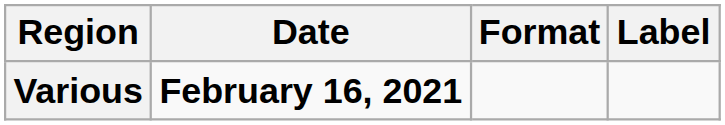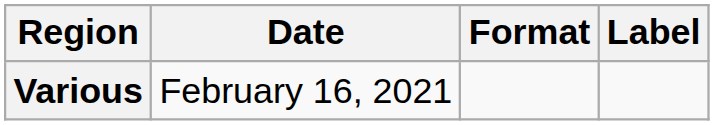(311, 89) bold -> (306, 89) normal
